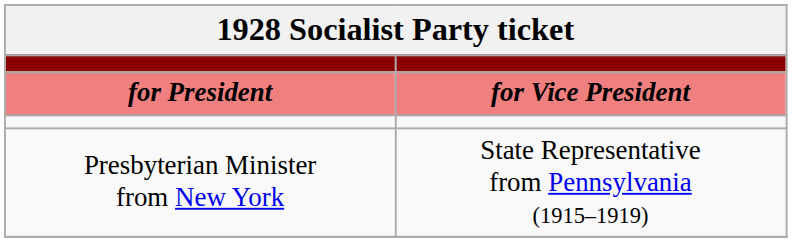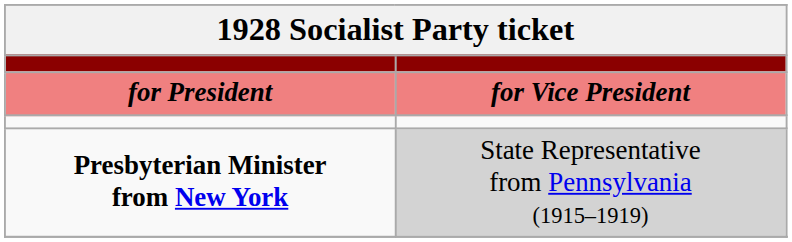(200, 182) normal -> (200, 182) bold
(590, 182) no background -> (590, 182) lightgrey background
